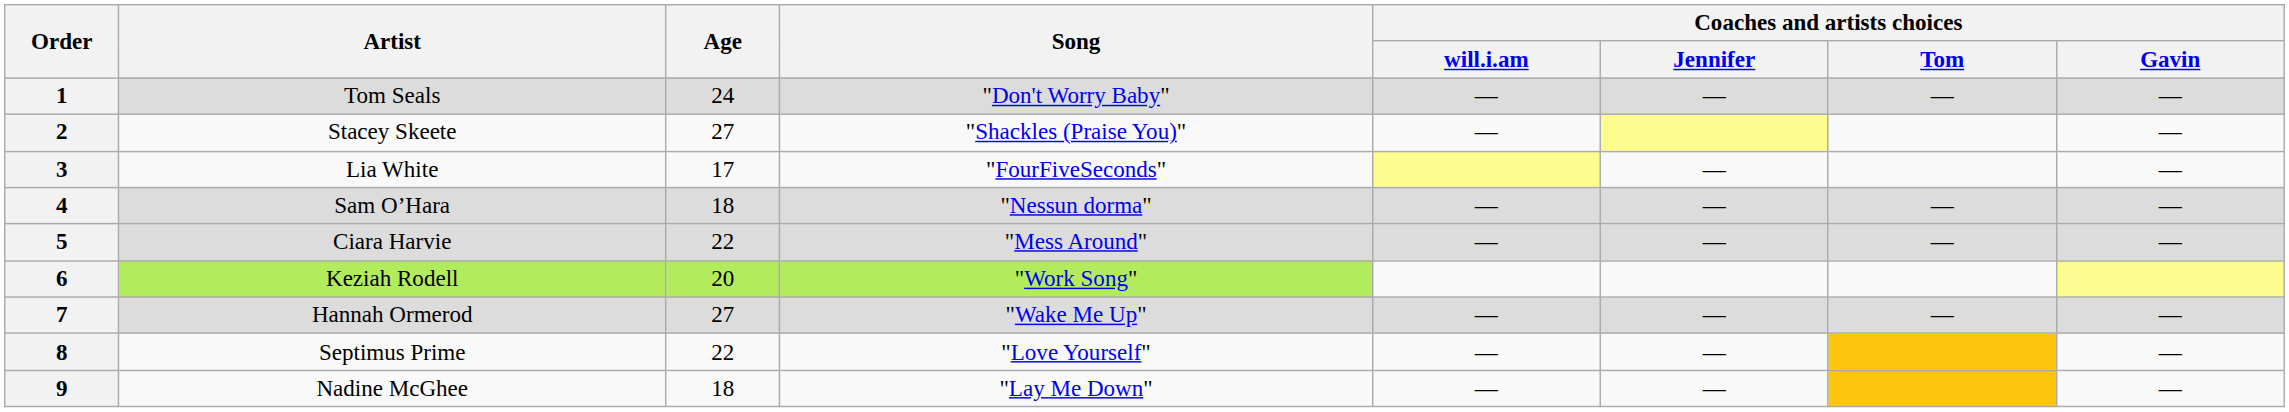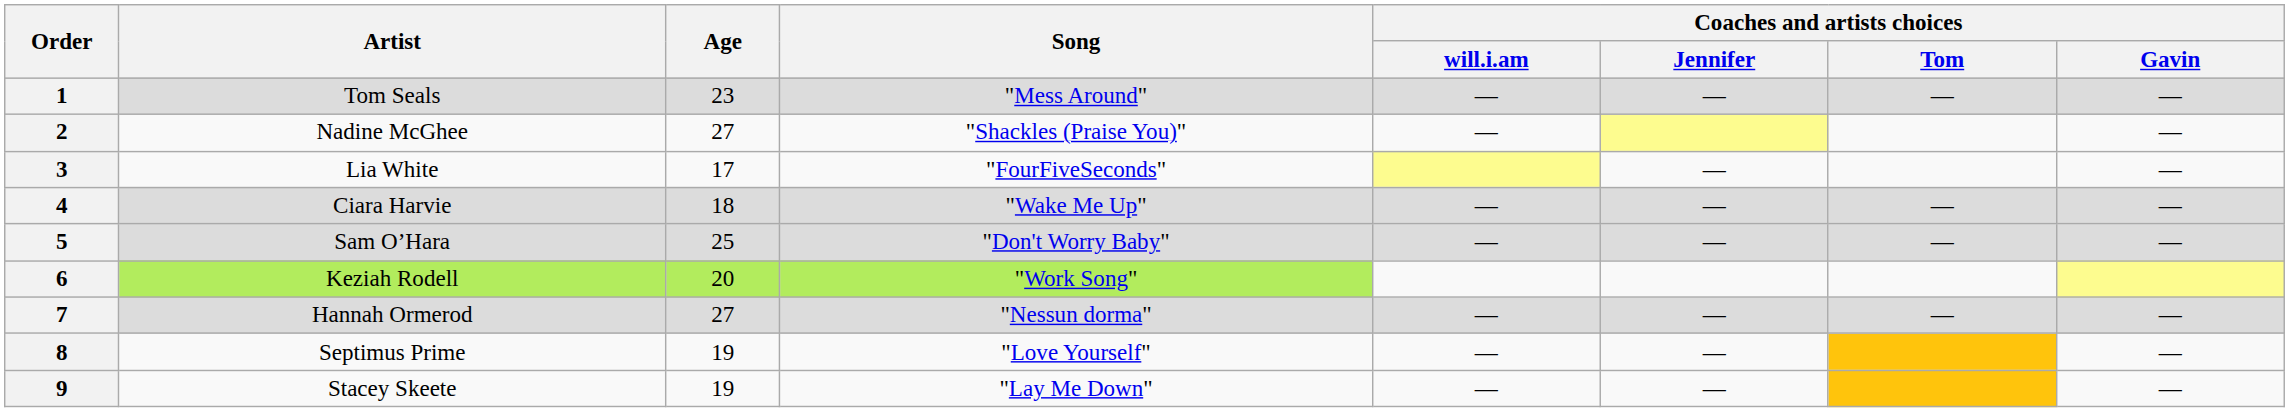(723, 95) 24 -> (723, 95) 23
(1076, 95) "Don't Worry Baby" -> (1076, 95) "Mess Around"
(392, 132) Stacey Skeete -> (392, 132) Nadine McGhee
(392, 205) Sam O’Hara -> (392, 205) Ciara Harvie
(1076, 205) "Nessun dorma" -> (1076, 205) "Wake Me Up"
(392, 242) Ciara Harvie -> (392, 242) Sam O’Hara
(723, 242) 22 -> (723, 242) 25
(1076, 242) "Mess Around" -> (1076, 242) "Don't Worry Baby"
(1076, 315) "Wake Me Up" -> (1076, 315) "Nessun dorma"
(723, 351) 22 -> (723, 351) 19
(392, 388) Nadine McGhee -> (392, 388) Stacey Skeete
(723, 388) 18 -> (723, 388) 19
